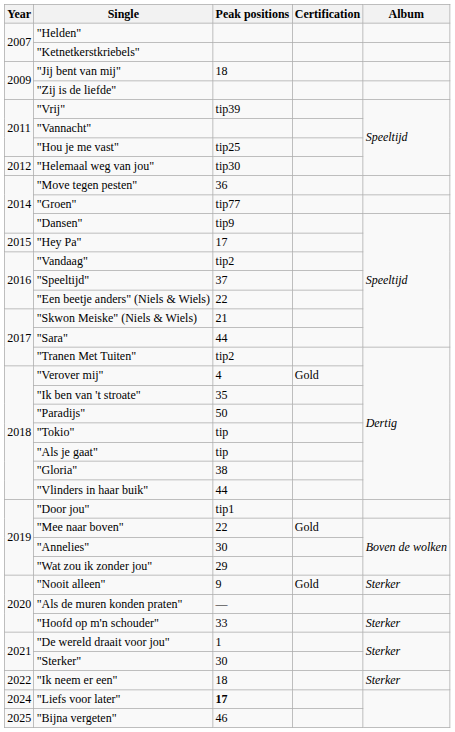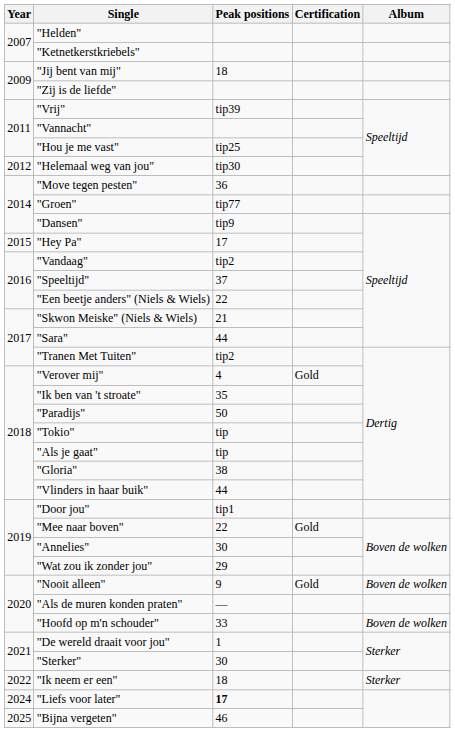(383, 584) Sterker -> (406, 584) Boven de wolken
(383, 623) Sterker -> (406, 623) Boven de wolken
